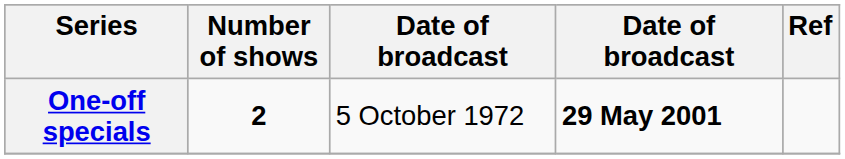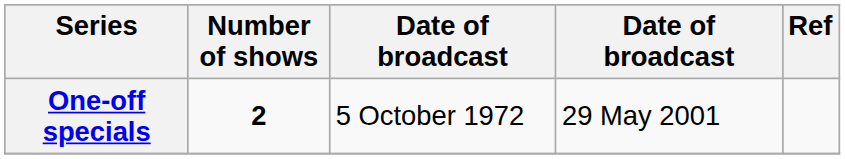(642, 115) bold -> (641, 115) normal
